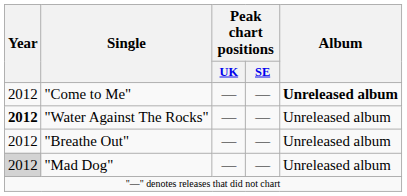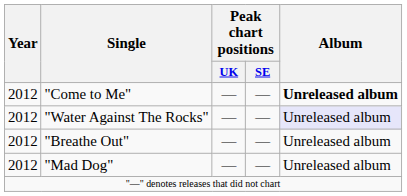(23, 117) bold -> (23, 117) normal
(337, 117) no background -> (337, 117) lavender background
(23, 164) lightgrey background -> (23, 164) no background
